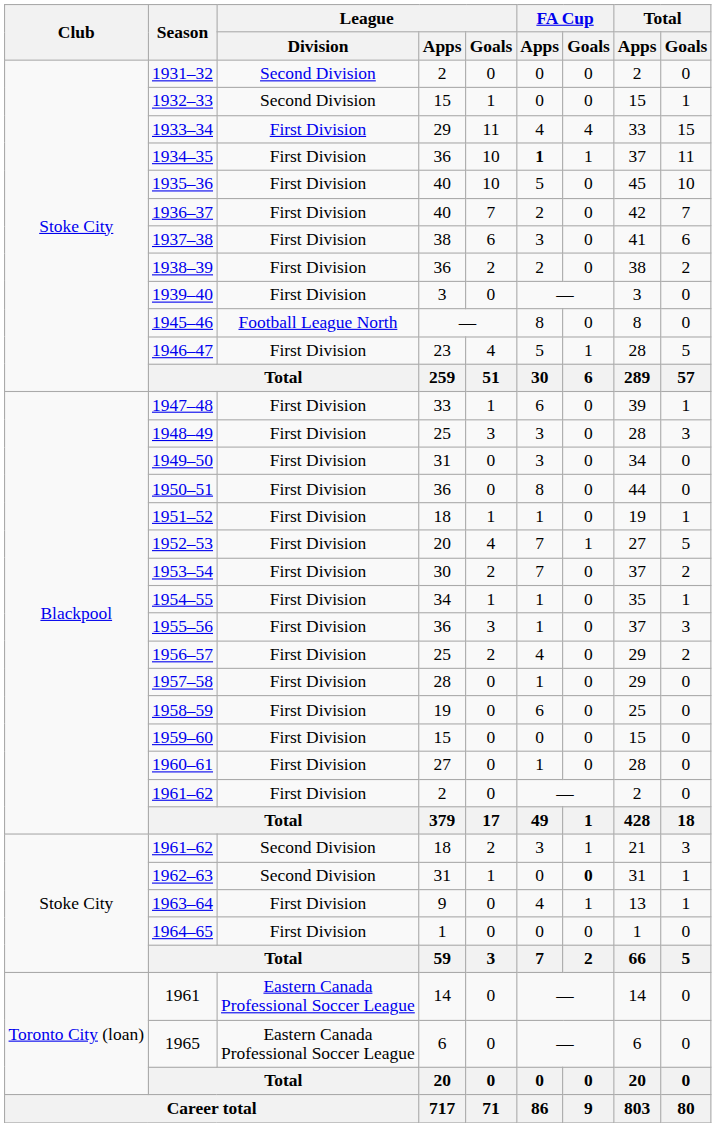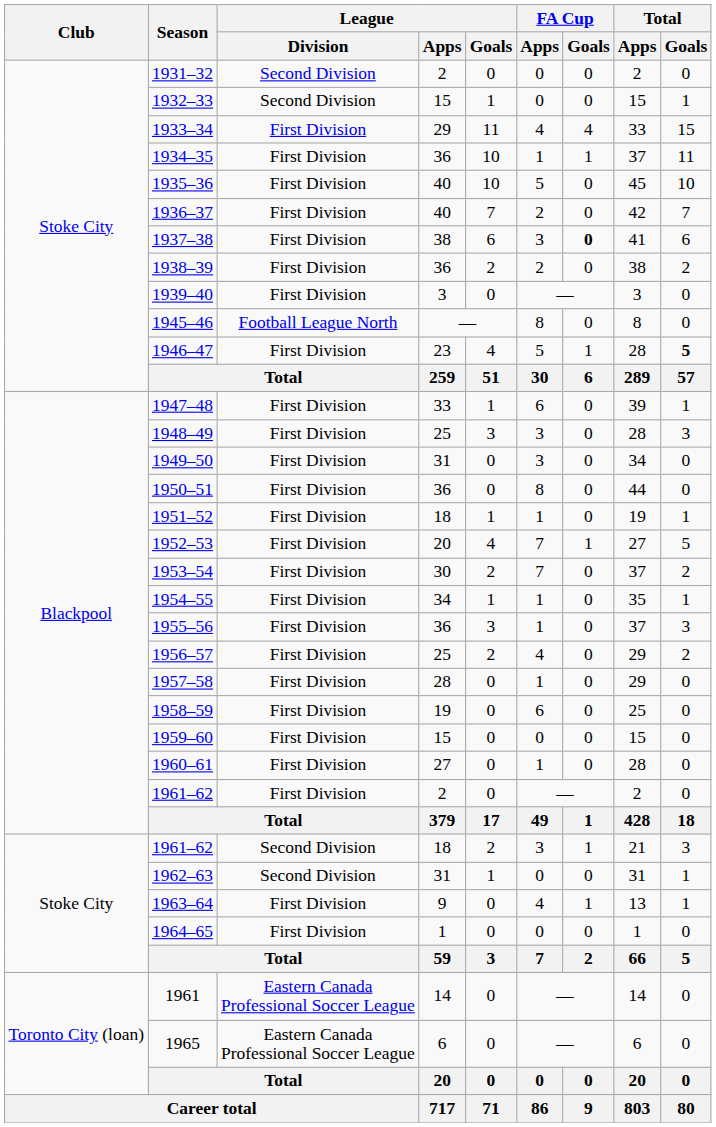(540, 156) bold -> (540, 156) normal
(588, 239) normal -> (588, 239) bold
(686, 350) normal -> (686, 350) bold
(588, 875) bold -> (588, 875) normal
